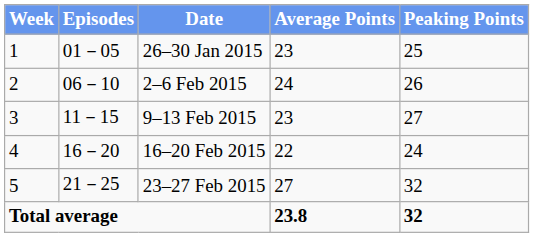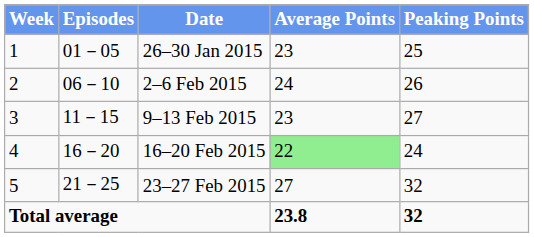(284, 151) no background -> (284, 151) lightgreen background
